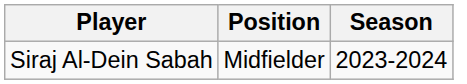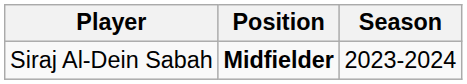(274, 60) normal -> (279, 60) bold
